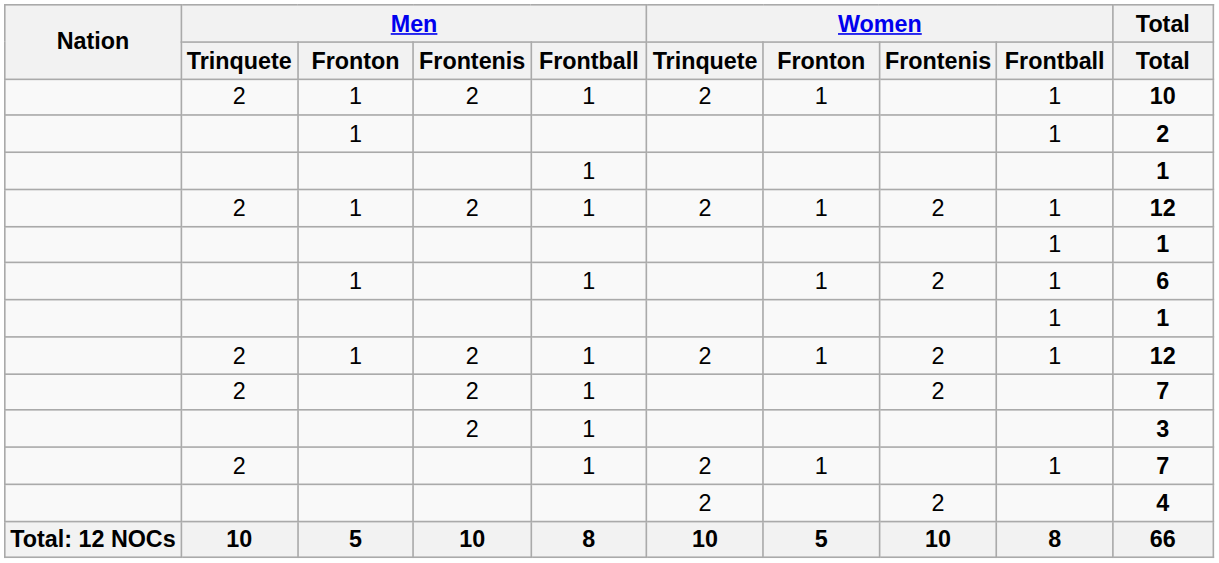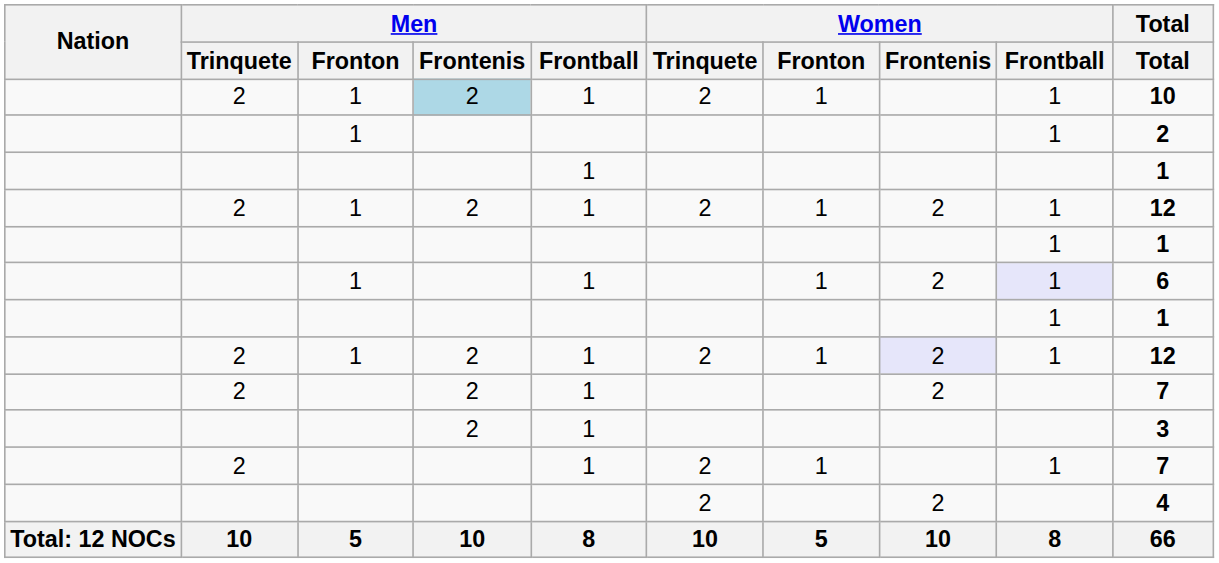(472, 97) no background -> (472, 97) lightblue background
(1055, 282) no background -> (1055, 282) lavender background
(938, 355) no background -> (938, 355) lavender background
